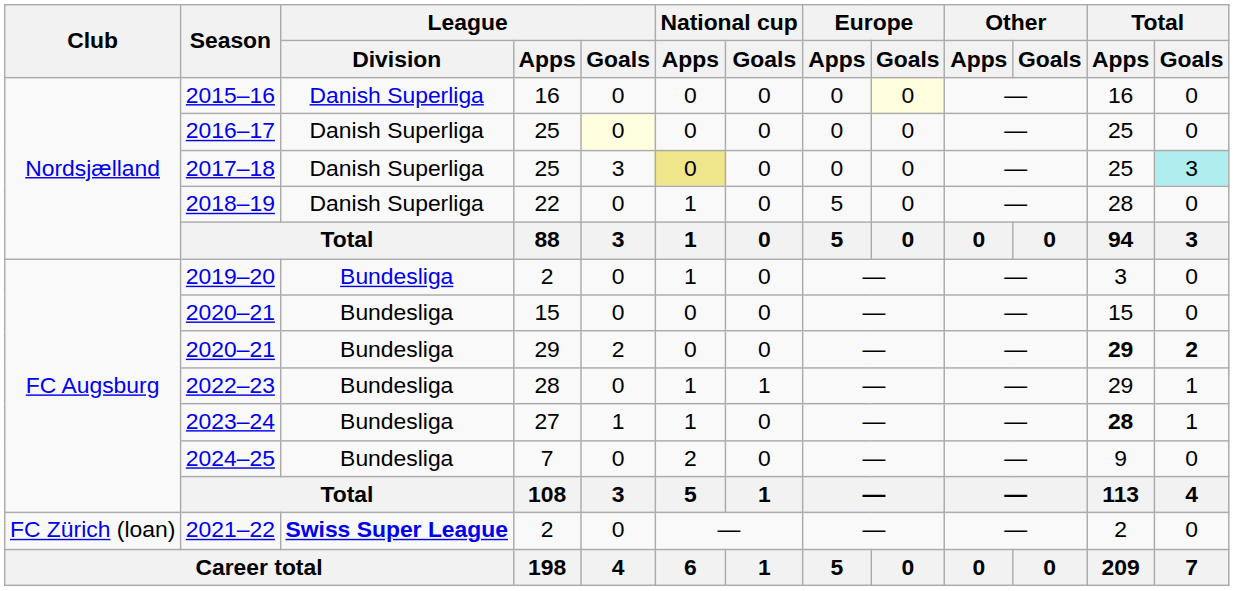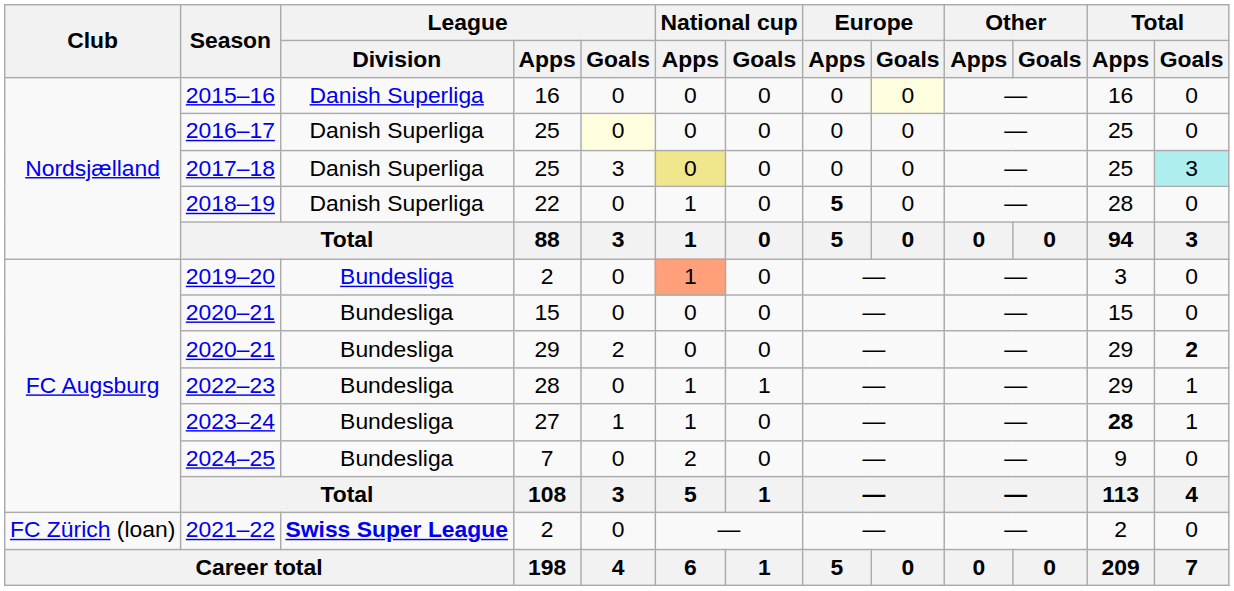(837, 204) normal -> (837, 204) bold
(690, 276) no background -> (690, 276) lightsalmon background
(1121, 349) bold -> (1121, 349) normal
